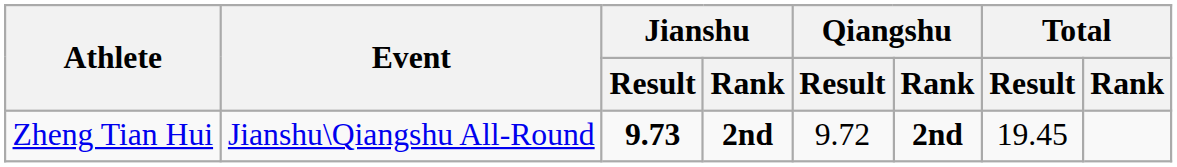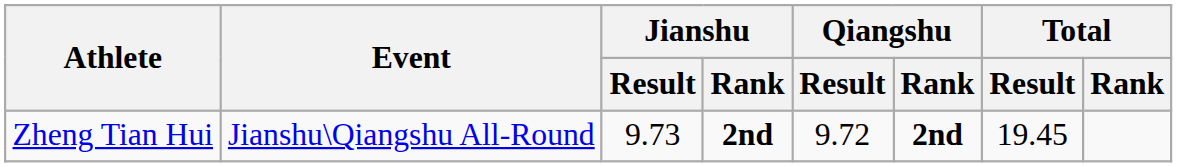(653, 135) bold -> (653, 135) normal
